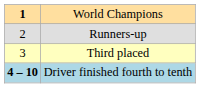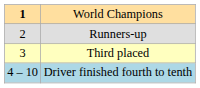(23, 72) bold -> (23, 72) normal
